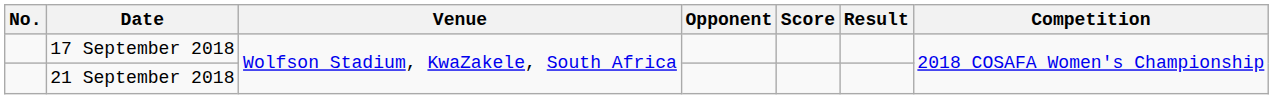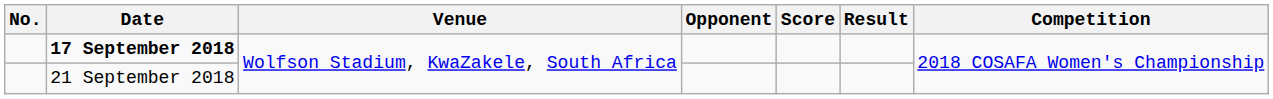(142, 49) normal -> (142, 49) bold
